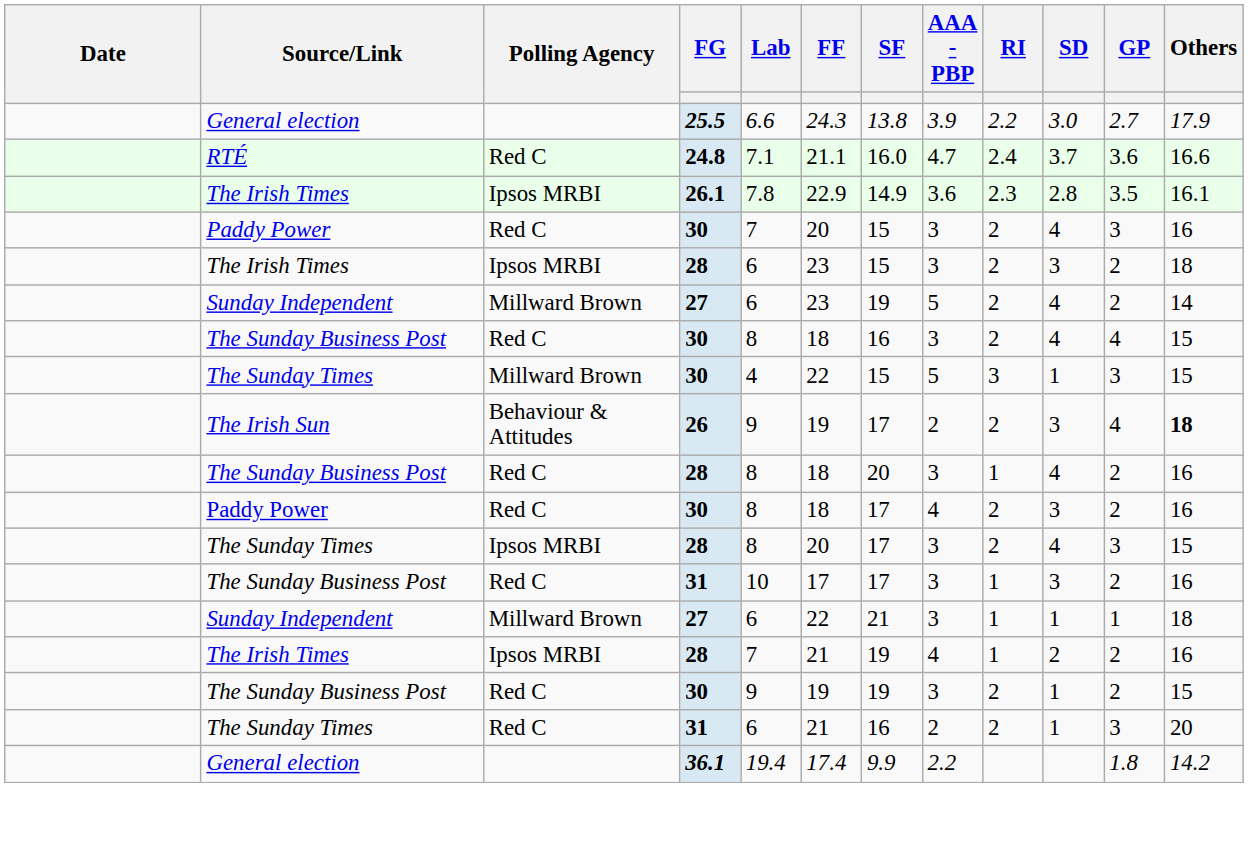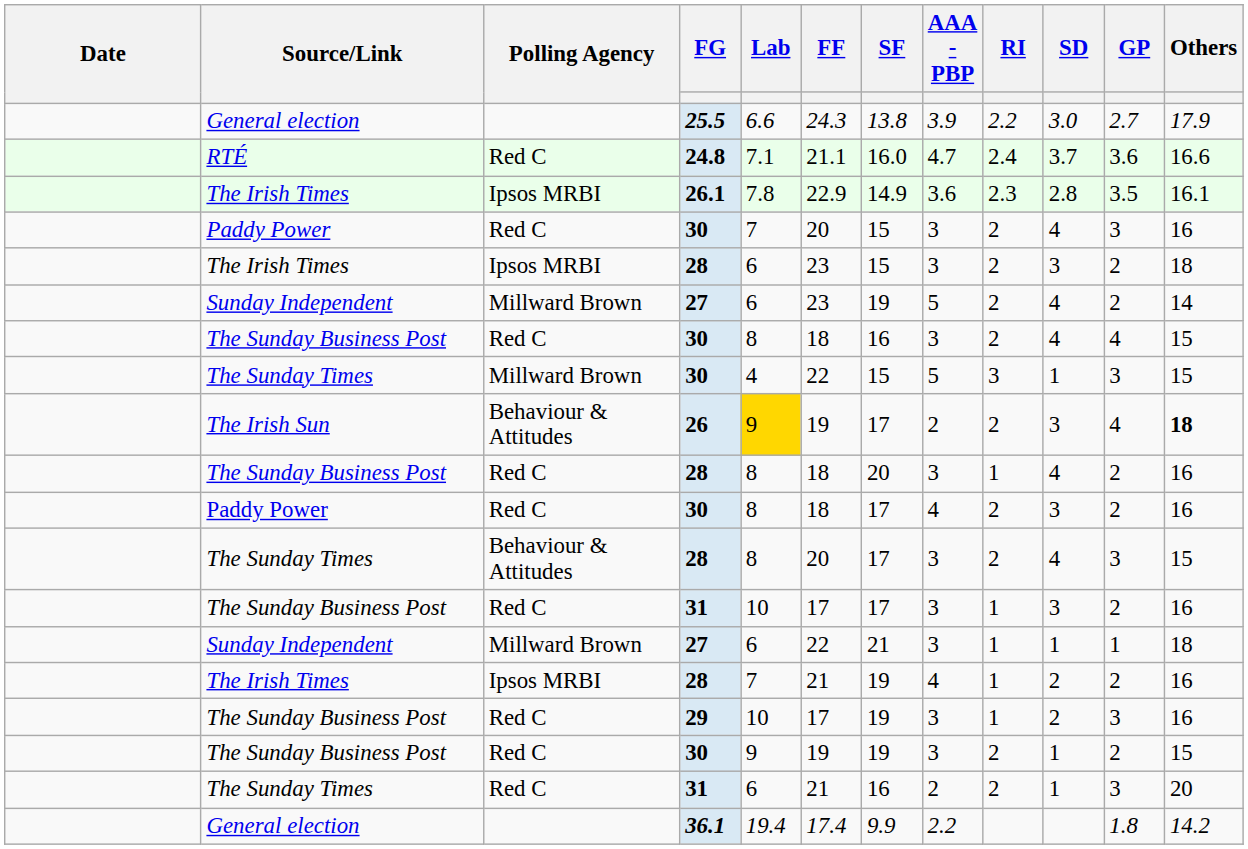(751, 424) no background -> (751, 424) gold background
(545, 545) Ipsos MRBI -> (548, 558) Behaviour & Attitudes
+ row: (326, 716)
